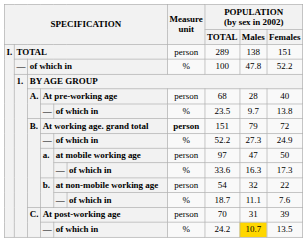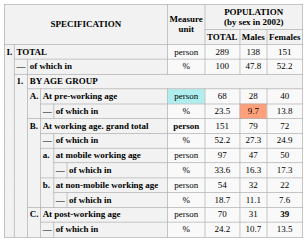(186, 96) no background -> (186, 96) paleturquoise background
(253, 110) no background -> (253, 110) lightsalmon background
(285, 214) normal -> (285, 214) bold
(253, 229) gold background -> (253, 229) no background
